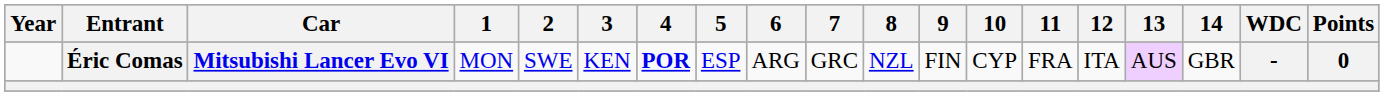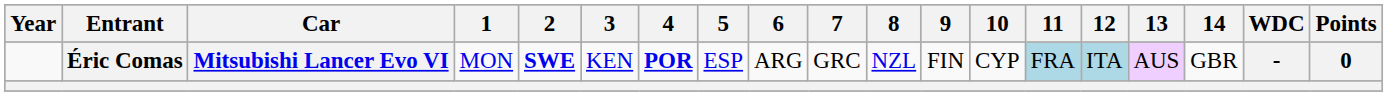(548, 60) normal -> (550, 60) bold
(1050, 60) no background -> (1053, 60) lightblue background
(1102, 60) no background -> (1104, 60) lightblue background
